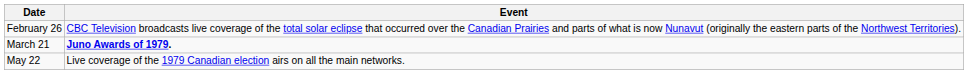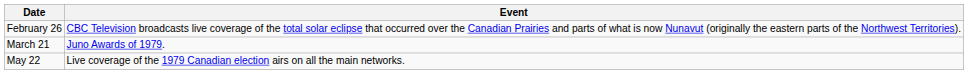(119, 45) bold -> (116, 45) normal
